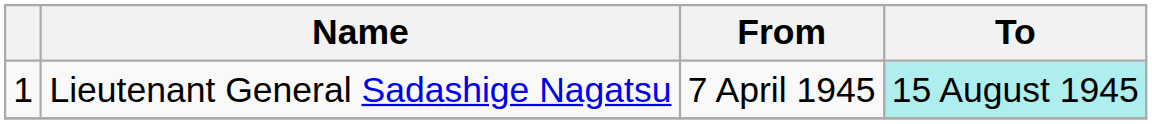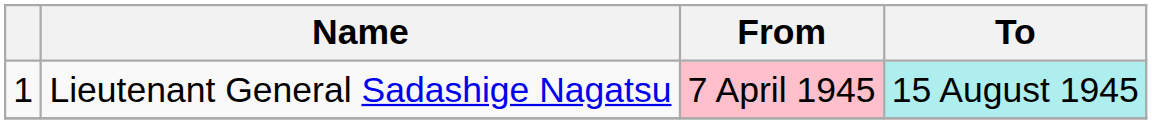(782, 88) no background -> (782, 88) pink background
